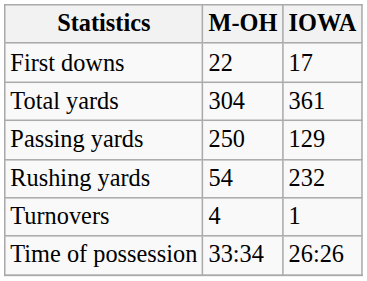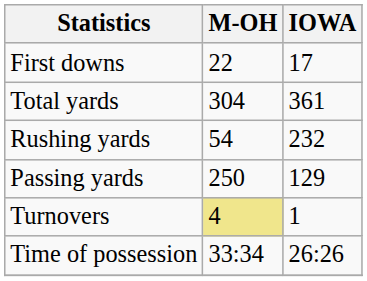rows swapped: (80, 178) <-> (77, 139)
(215, 216) no background -> (215, 216) khaki background
